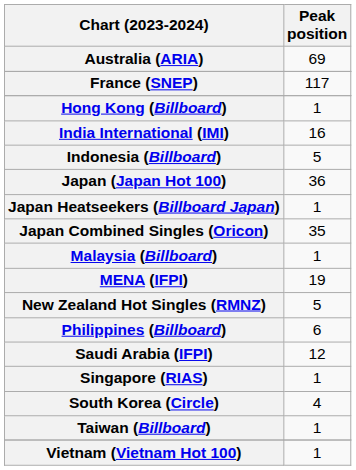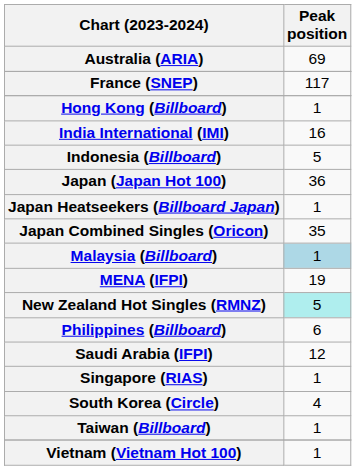(317, 255) no background -> (317, 255) lightblue background
(317, 305) no background -> (317, 305) paleturquoise background
